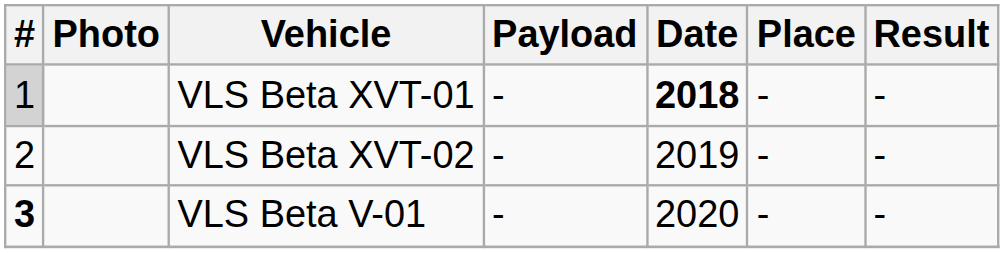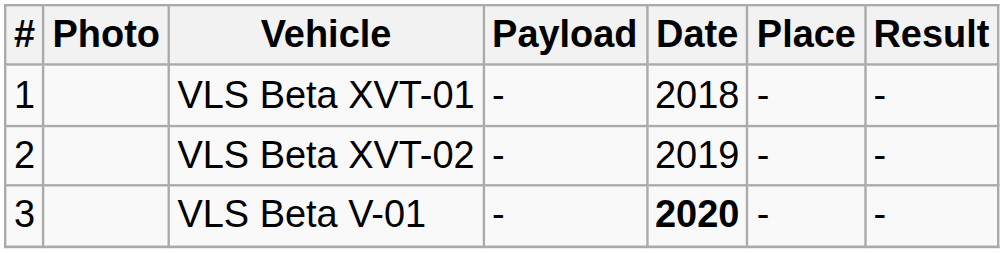(24, 94) lightgrey background -> (24, 94) no background
(697, 94) bold -> (697, 94) normal
(24, 214) bold -> (24, 214) normal
(697, 214) normal -> (697, 214) bold
